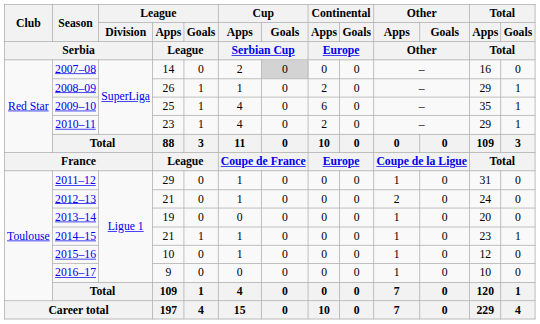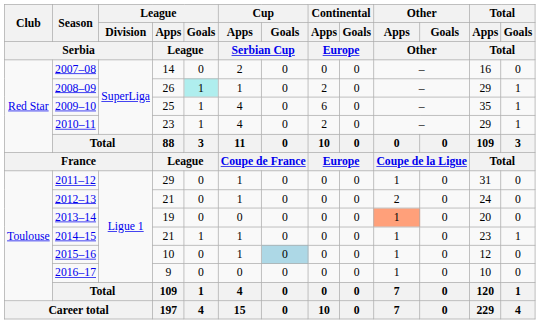(285, 69) lightgrey background -> (285, 69) no background
(201, 87) no background -> (201, 87) paleturquoise background
(397, 217) no background -> (397, 217) lightsalmon background
(285, 254) no background -> (285, 254) lightblue background
